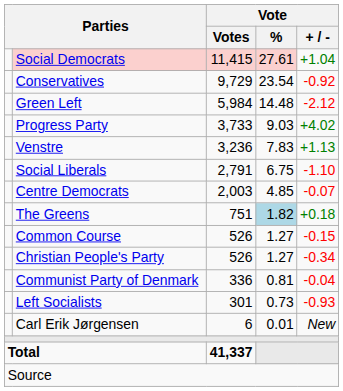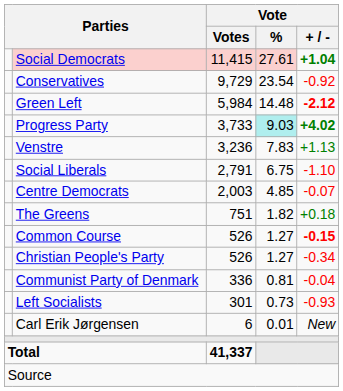(318, 59) normal -> (318, 59) bold
(319, 103) normal -> (319, 103) bold
(280, 125) no background -> (280, 125) paleturquoise background
(318, 125) normal -> (318, 125) bold
(280, 214) lightblue background -> (280, 214) no background
(319, 236) normal -> (319, 236) bold
